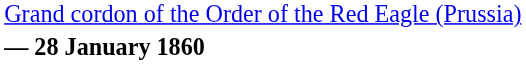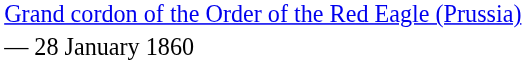(105, 47) bold -> (99, 47) normal
